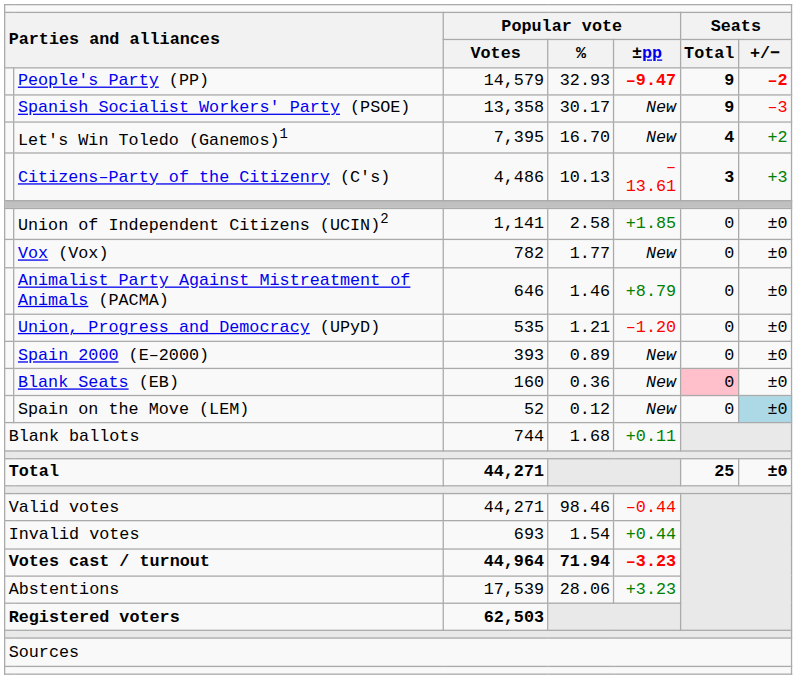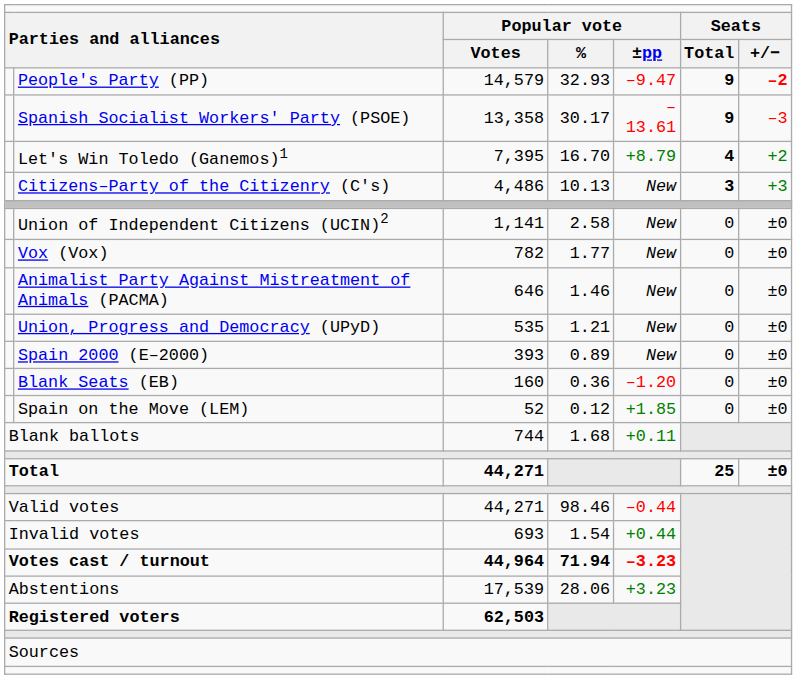(651, 81) bold -> (651, 81) normal
(661, 108) New -> (651, 118) –13.61
(661, 138) New -> (651, 157) +8.79
(651, 177) –13.61 -> (661, 187) New
(651, 224) +1.85 -> (661, 224) New
(651, 291) +8.79 -> (661, 291) New
(651, 328) –1.20 -> (661, 328) New
(661, 382) New -> (651, 382) –1.20
(729, 382) pink background -> (729, 382) no background
(661, 410) New -> (651, 410) +1.85
(777, 410) lightblue background -> (777, 410) no background
